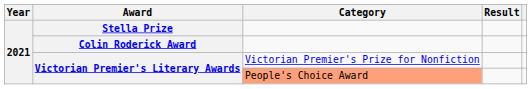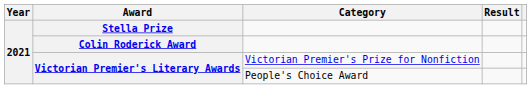(307, 76) lightsalmon background -> (307, 76) no background
